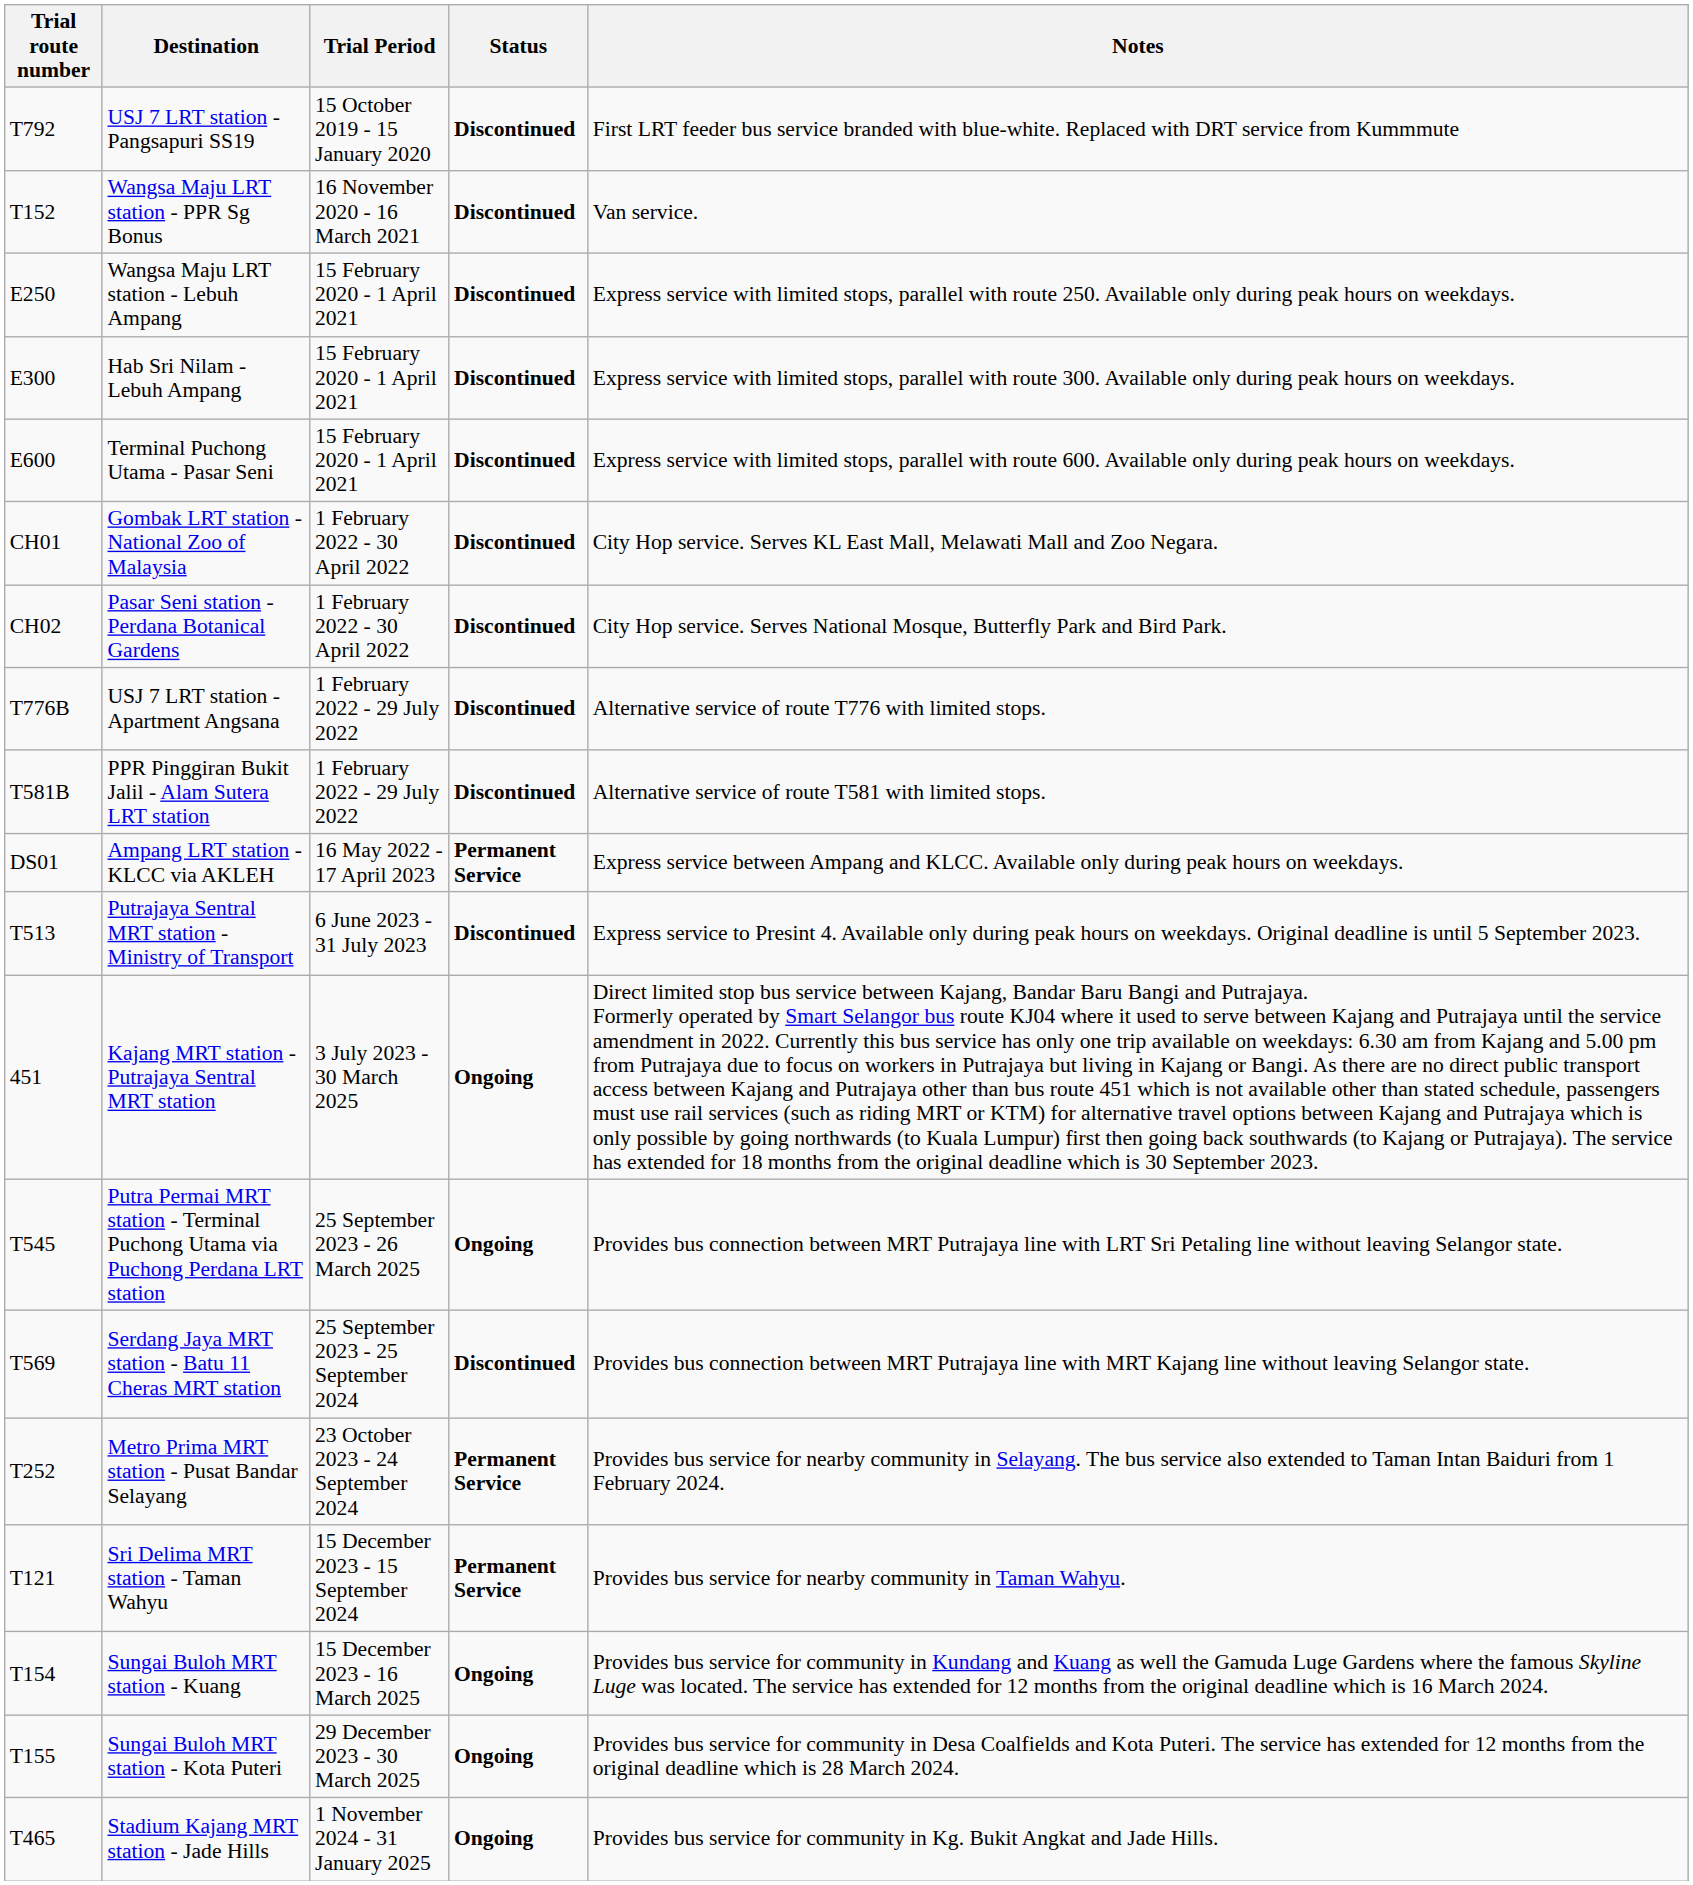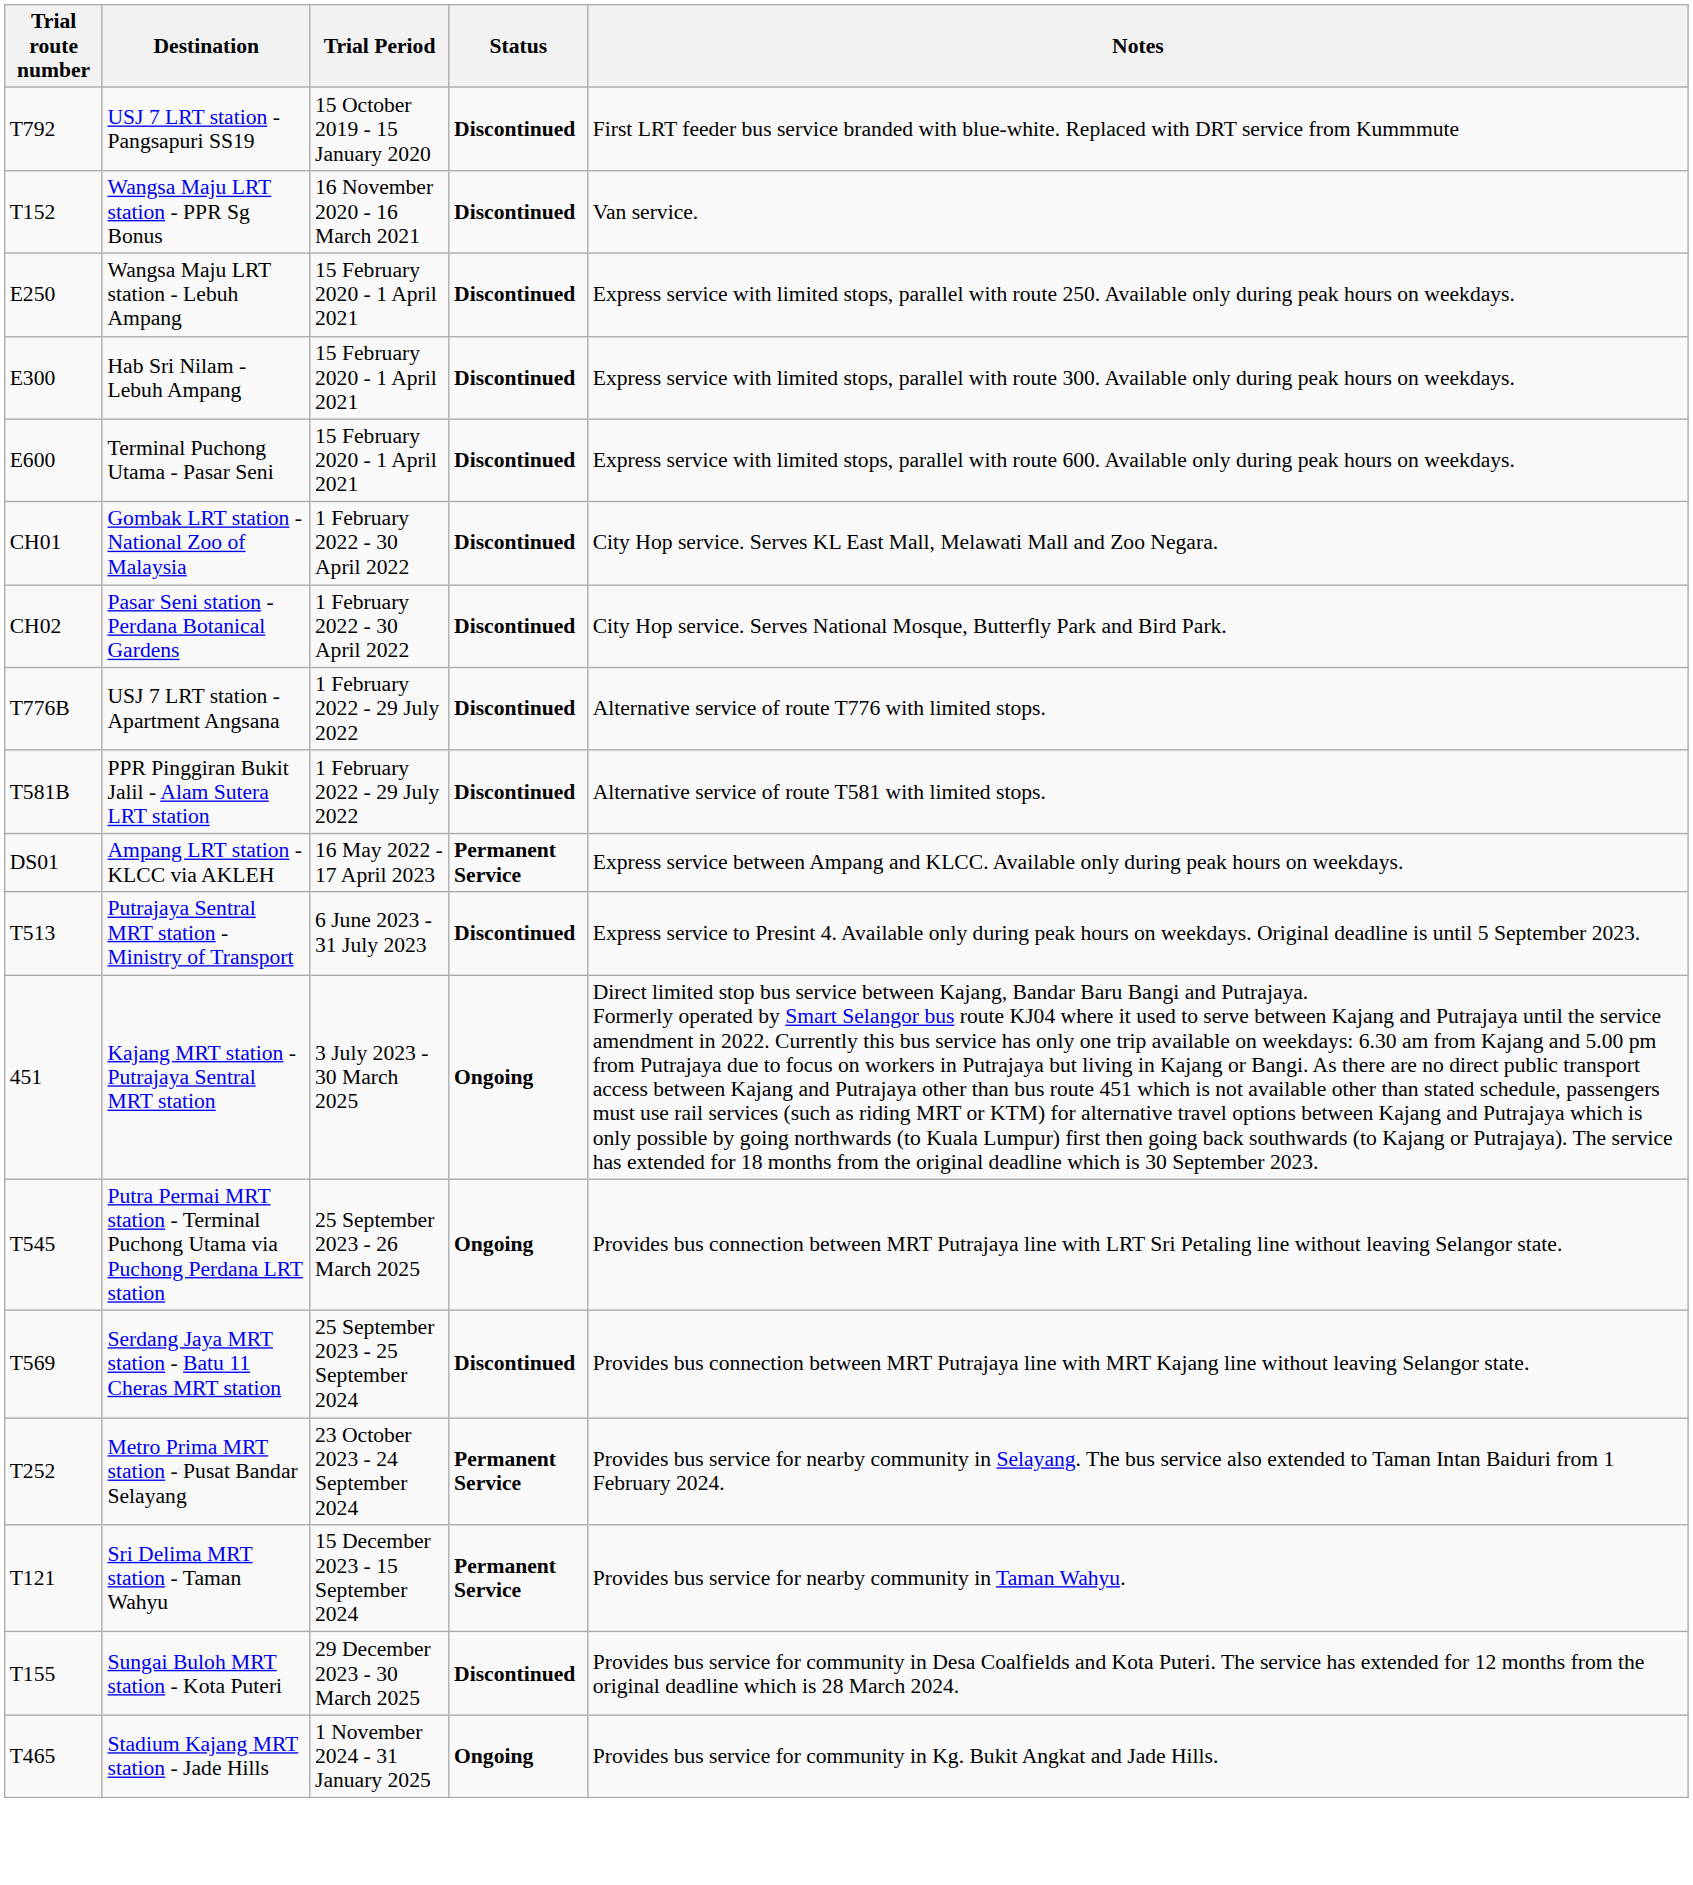- row: (192, 1673)
(494, 1756) Ongoing -> (515, 1673) Discontinued
